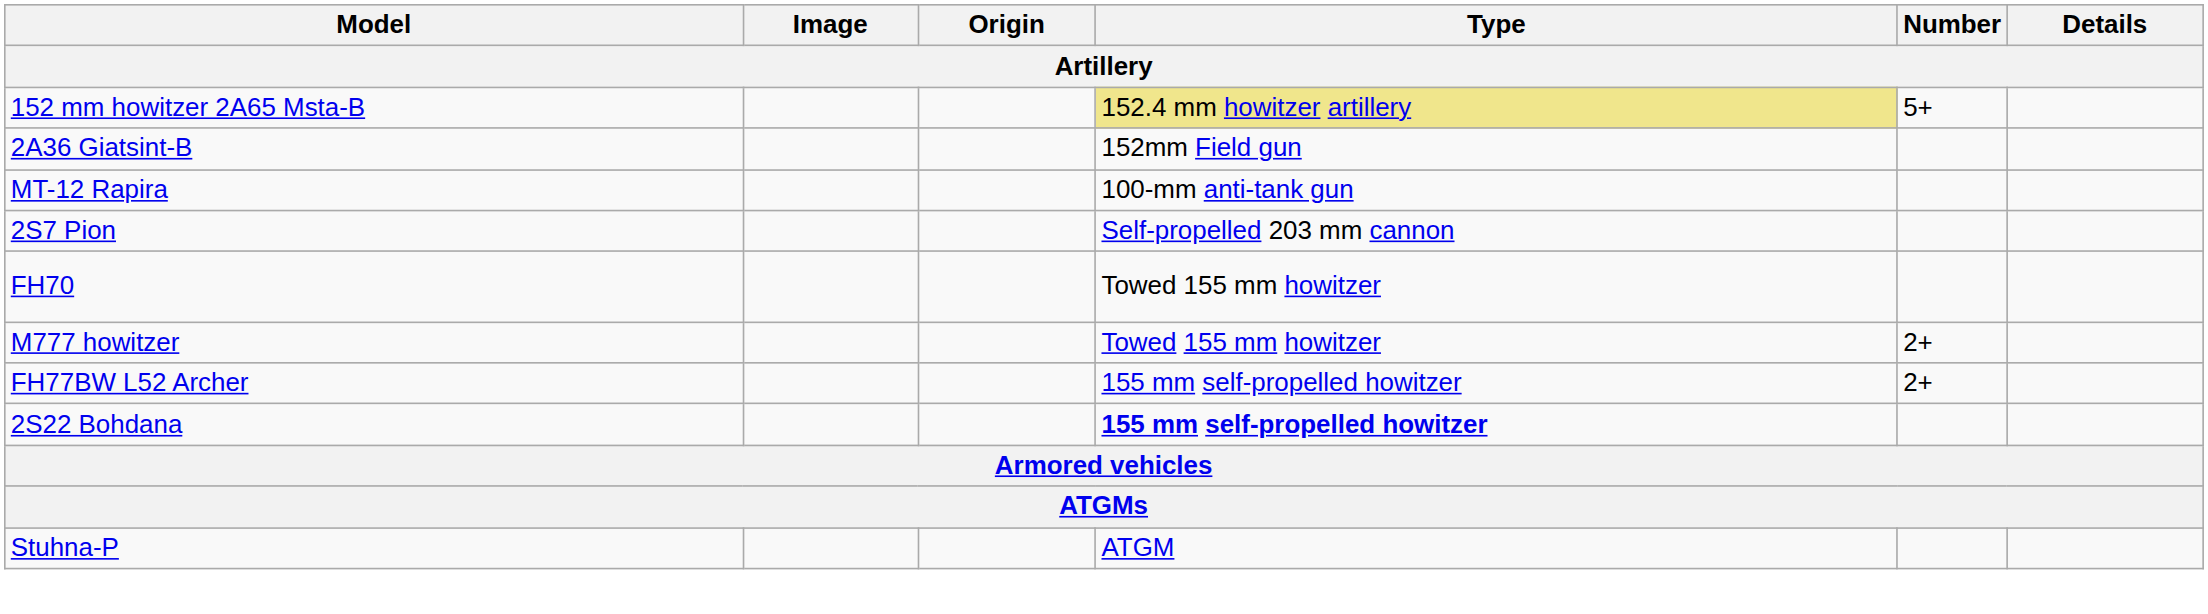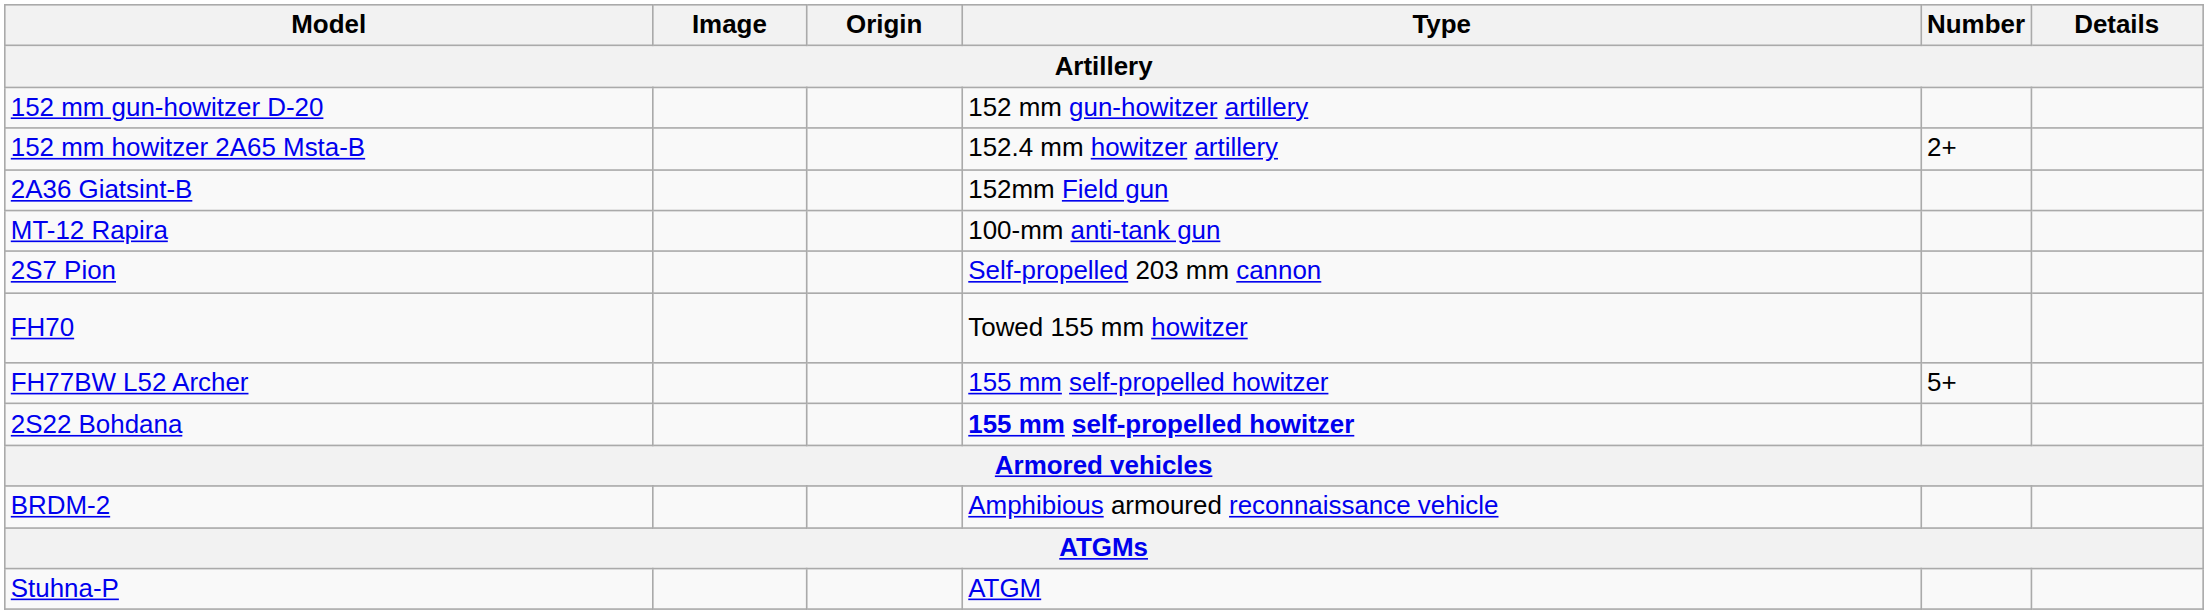+ row: (167, 107)
(1256, 107) khaki background -> (1123, 148) no background
(1918, 107) 5+ -> (1942, 148) 2+
- row: (95, 341)
(1918, 383) 2+ -> (1942, 383) 5+
+ row: (60, 506)
